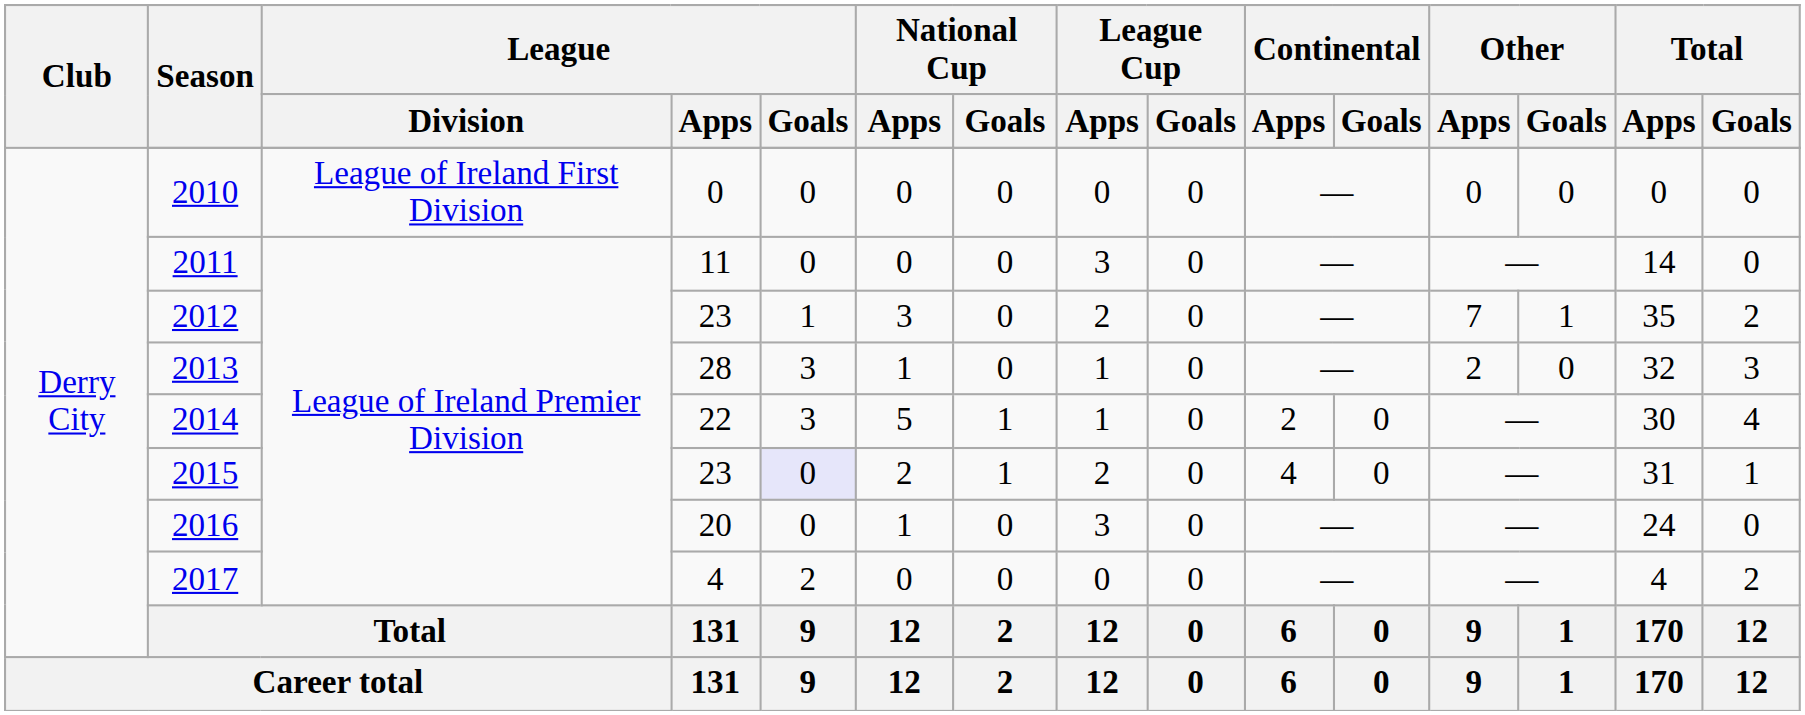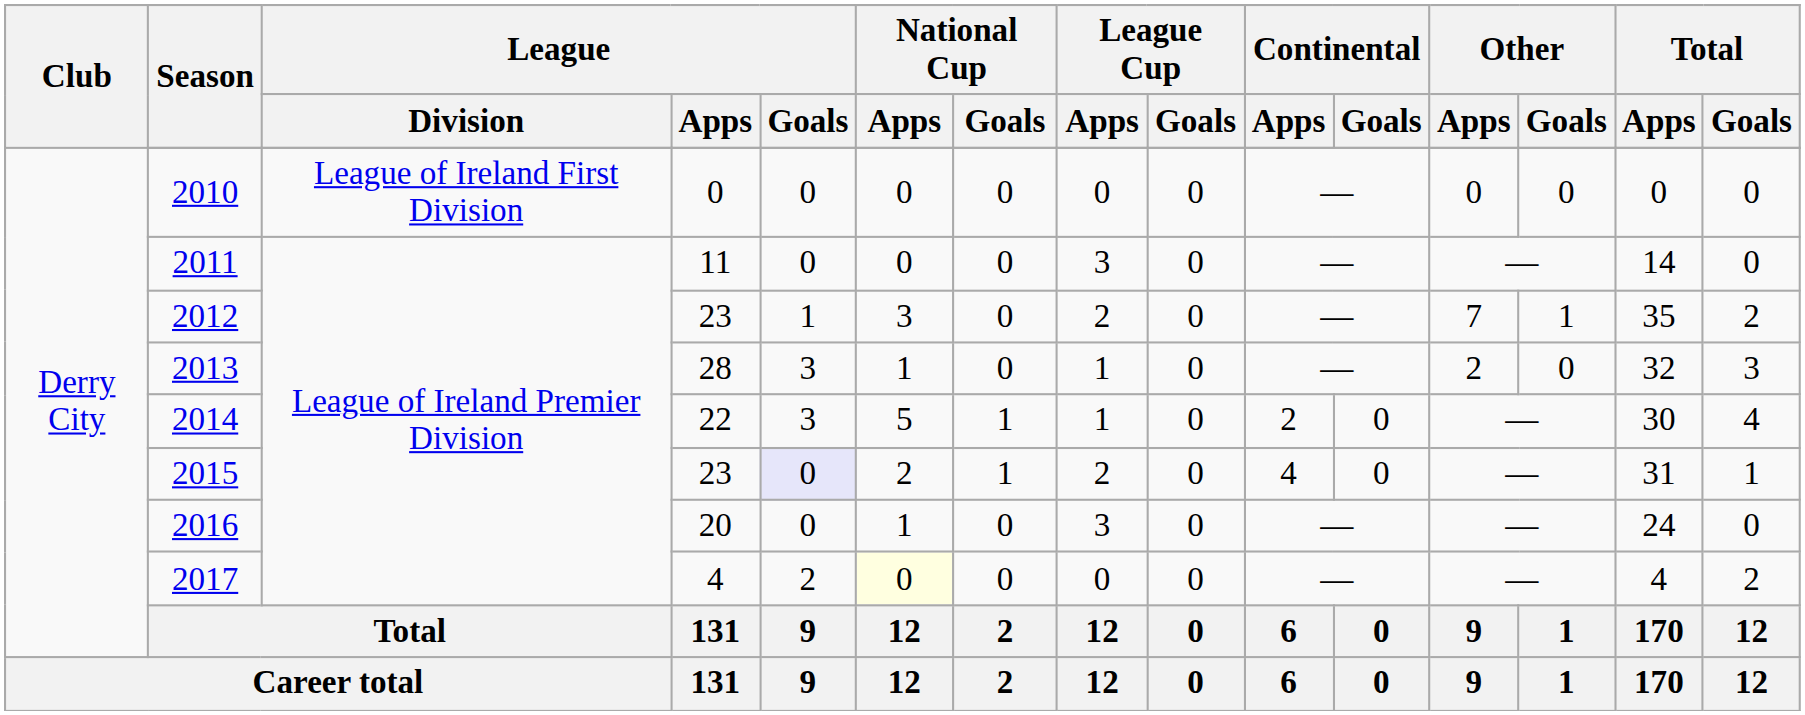(904, 578) no background -> (904, 578) lightyellow background
